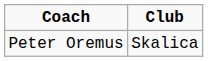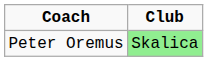(165, 44) no background -> (165, 44) lightgreen background
